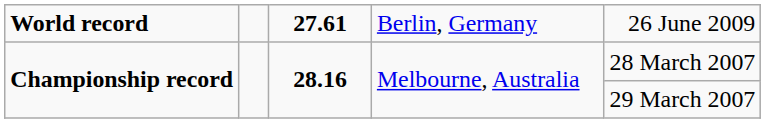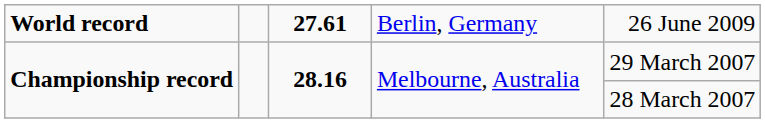(682, 61) 28 March 2007 -> (682, 61) 29 March 2007
(682, 99) 29 March 2007 -> (682, 99) 28 March 2007
